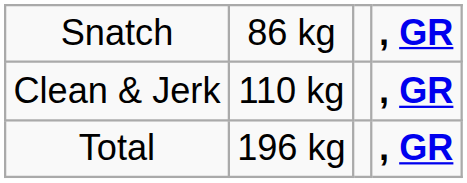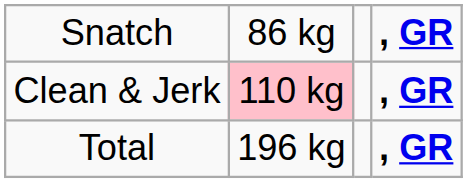(291, 90) no background -> (291, 90) pink background
